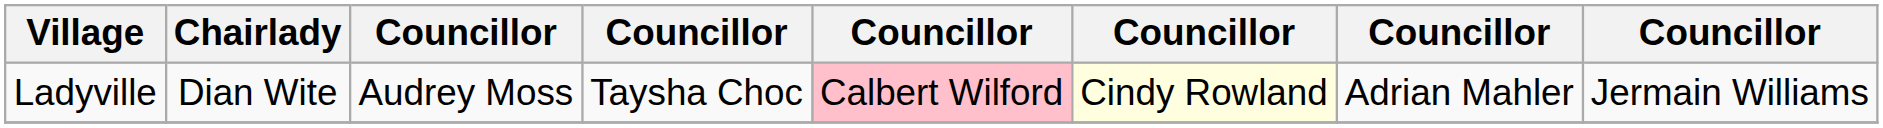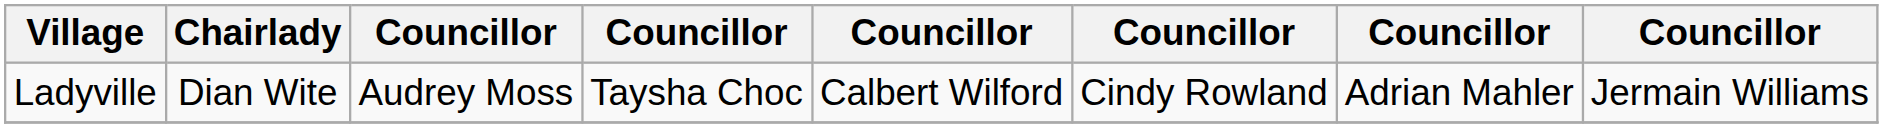(942, 92) pink background -> (942, 92) no background
(1204, 92) lightyellow background -> (1204, 92) no background
